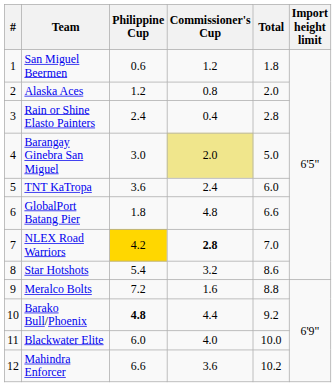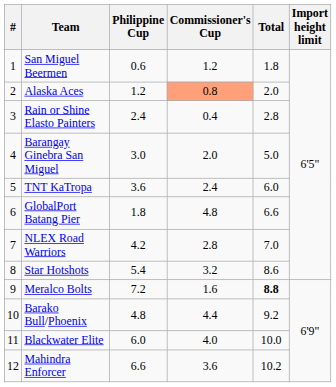(210, 91) no background -> (210, 91) lightsalmon background
(210, 155) khaki background -> (210, 155) no background
(138, 245) gold background -> (138, 245) no background
(210, 245) bold -> (210, 245) normal
(271, 289) normal -> (271, 289) bold
(138, 314) bold -> (138, 314) normal
